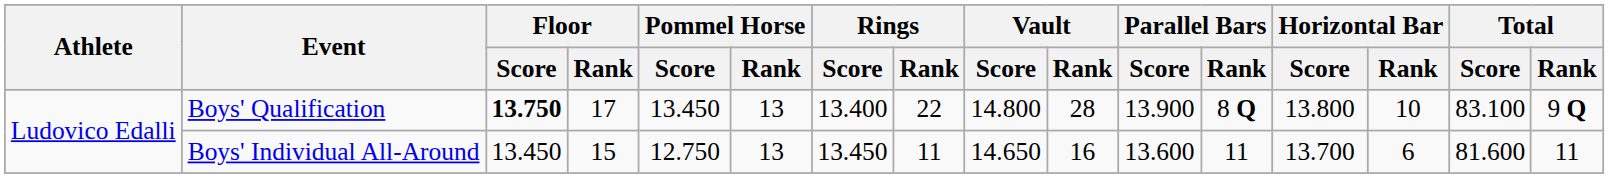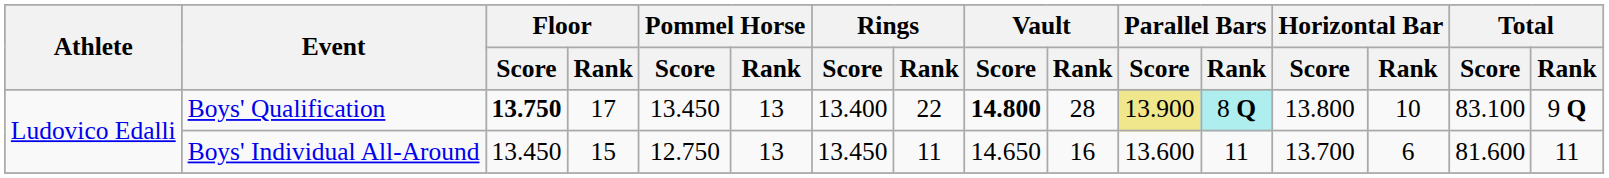(1006, 109) normal -> (1006, 109) bold
(1159, 109) no background -> (1159, 109) khaki background
(1237, 109) no background -> (1237, 109) paleturquoise background
